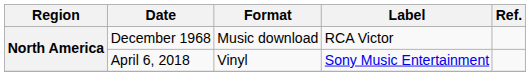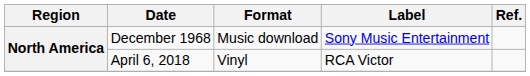(359, 37) RCA Victor -> (407, 37) Sony Music Entertainment
(407, 60) Sony Music Entertainment -> (359, 60) RCA Victor
